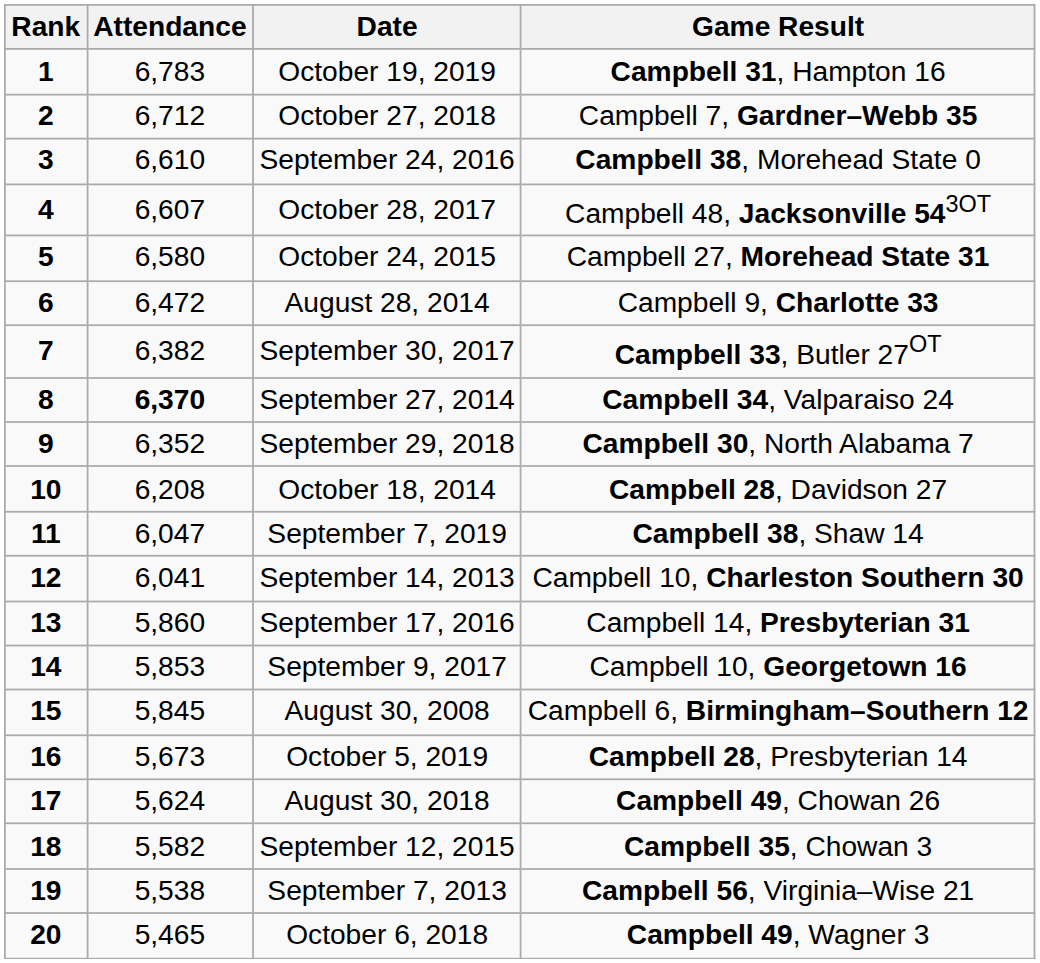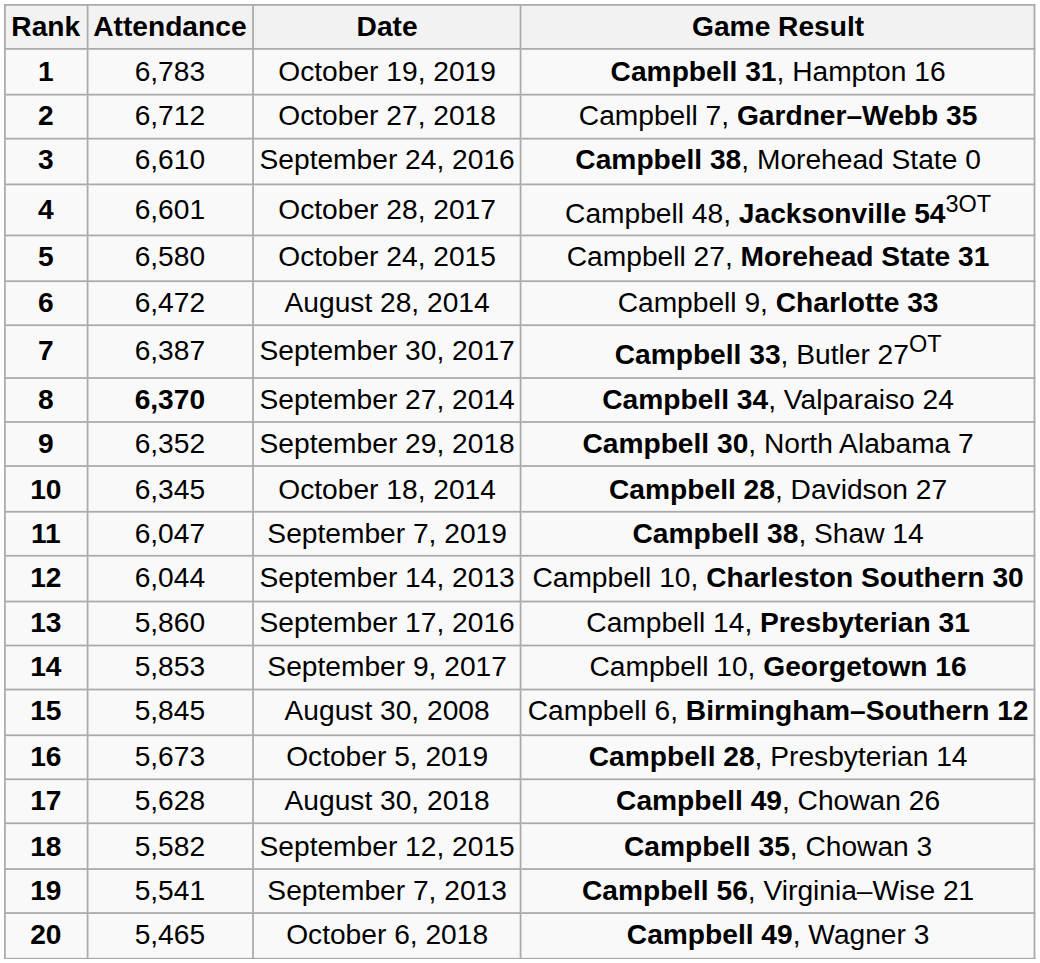(170, 209) 6,607 -> (170, 209) 6,601
(170, 350) 6,382 -> (170, 350) 6,387
(170, 488) 6,208 -> (170, 488) 6,345
(170, 577) 6,041 -> (170, 577) 6,044
(170, 801) 5,624 -> (170, 801) 5,628
(170, 890) 5,538 -> (170, 890) 5,541
